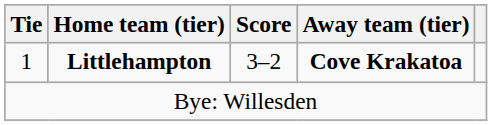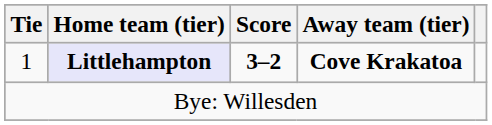(139, 61) no background -> (139, 61) lavender background
(264, 61) normal -> (264, 61) bold
